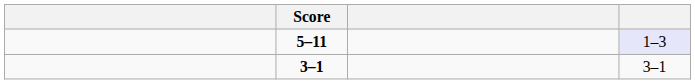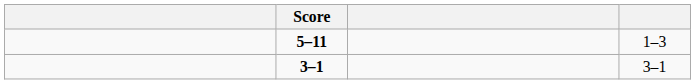(655, 41) lavender background -> (655, 41) no background
